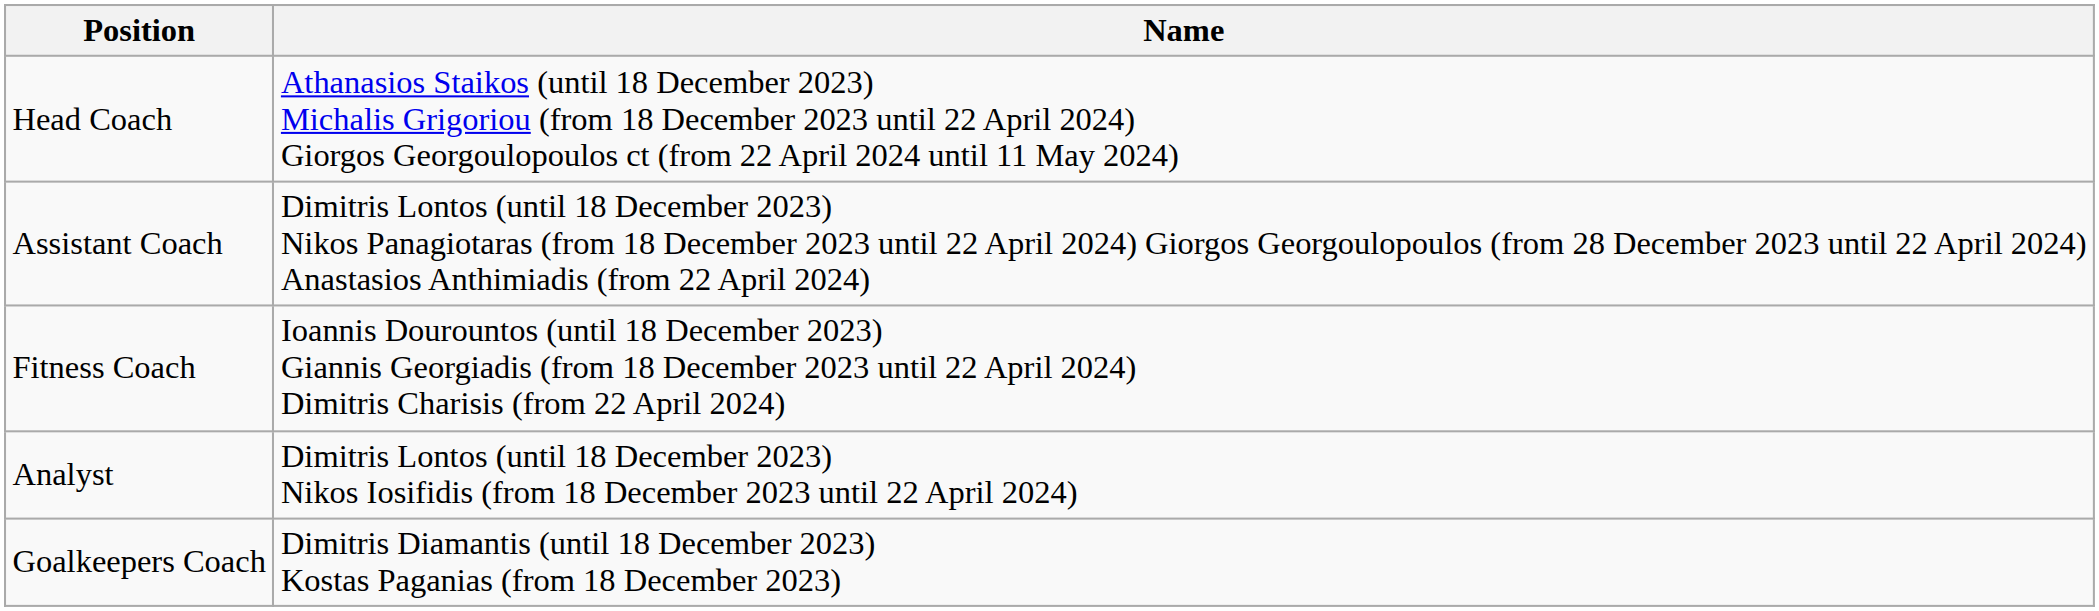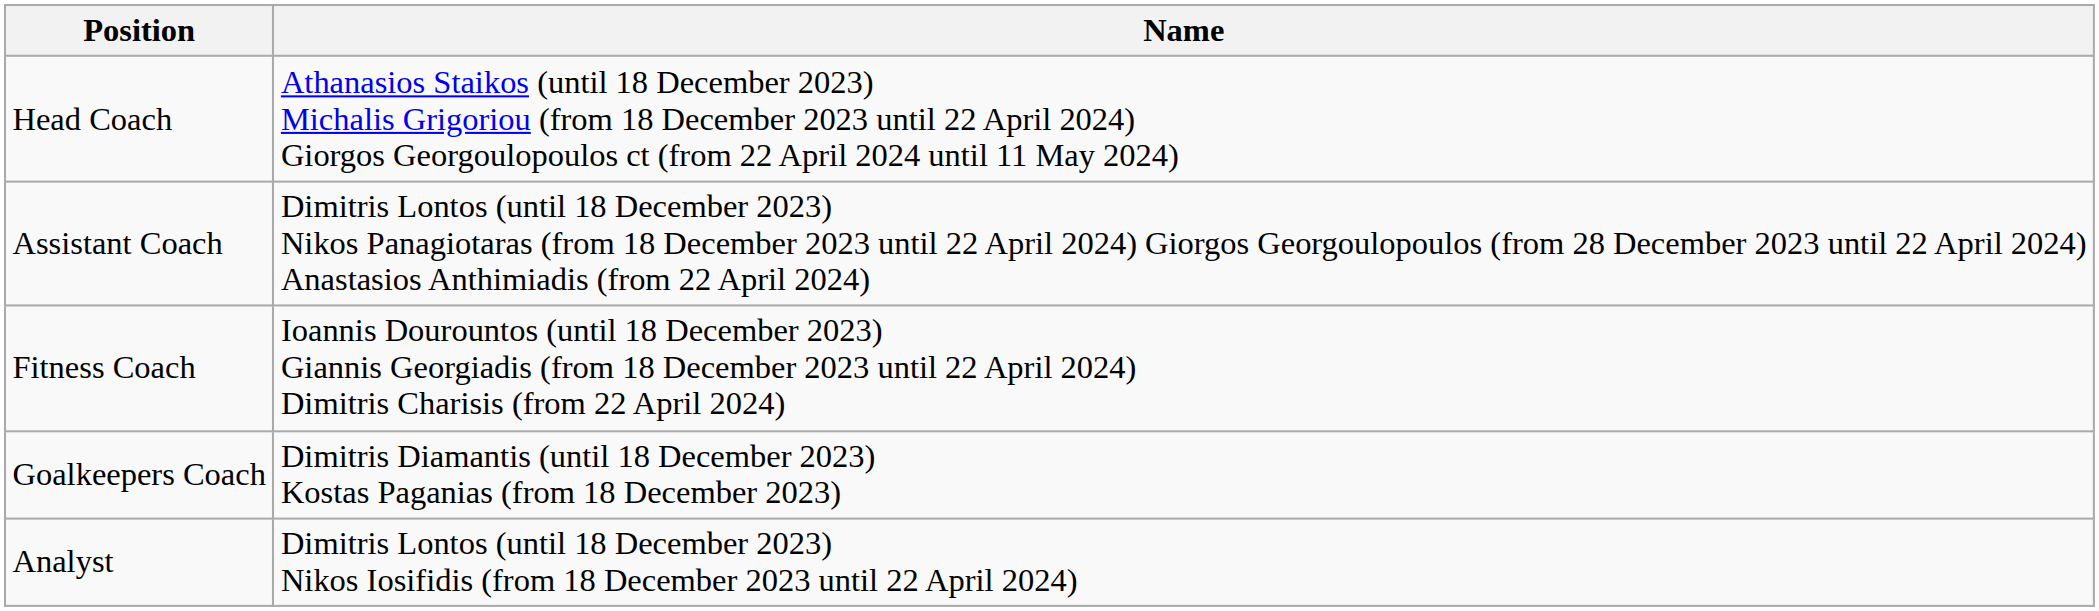rows swapped: (139, 561) <-> (63, 473)
